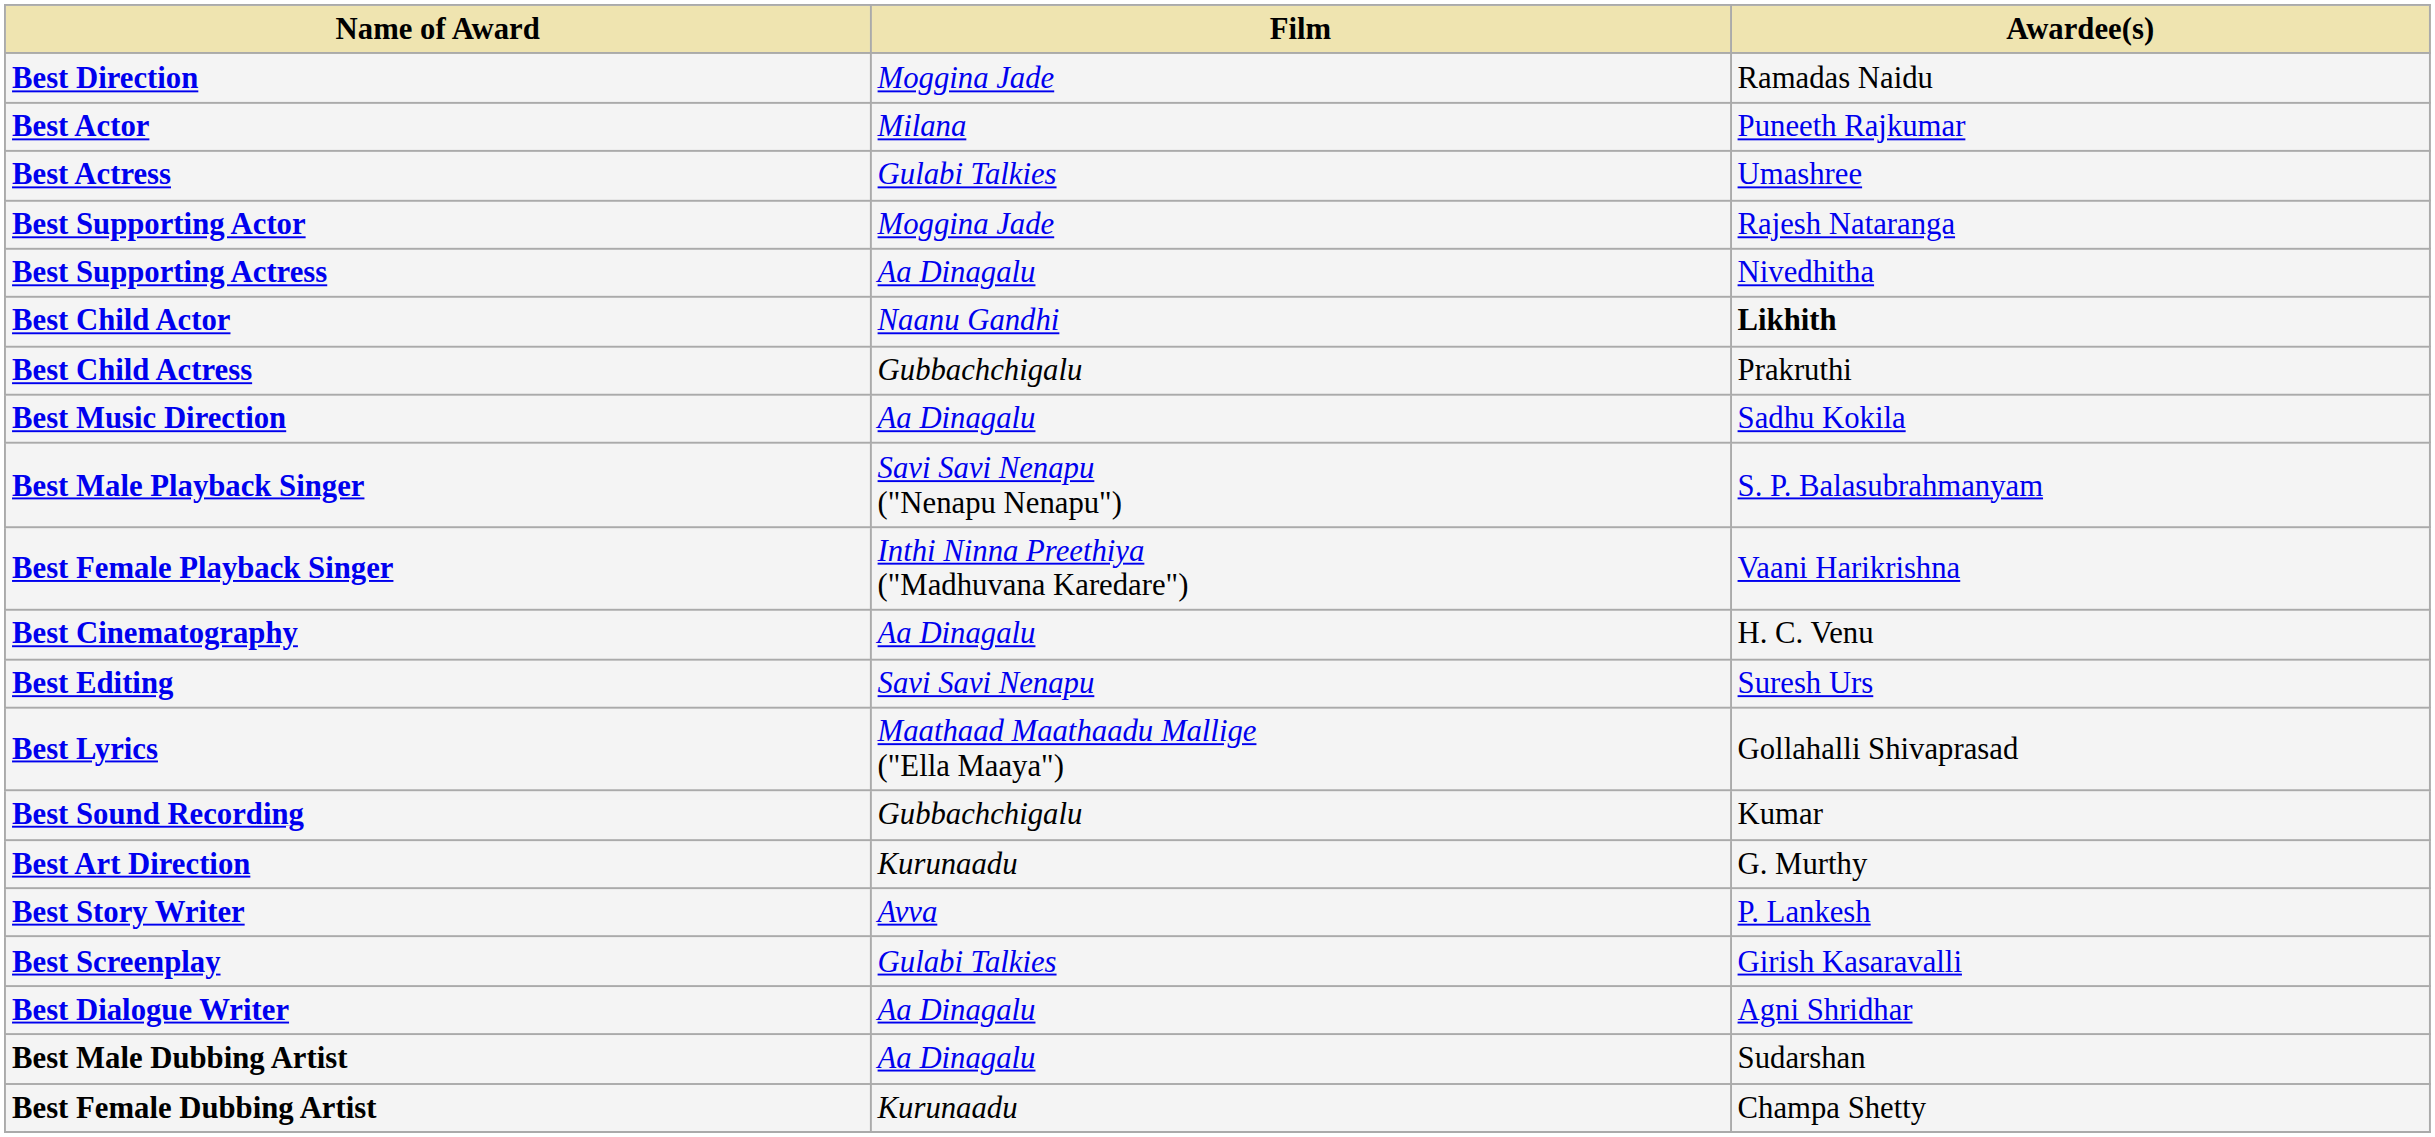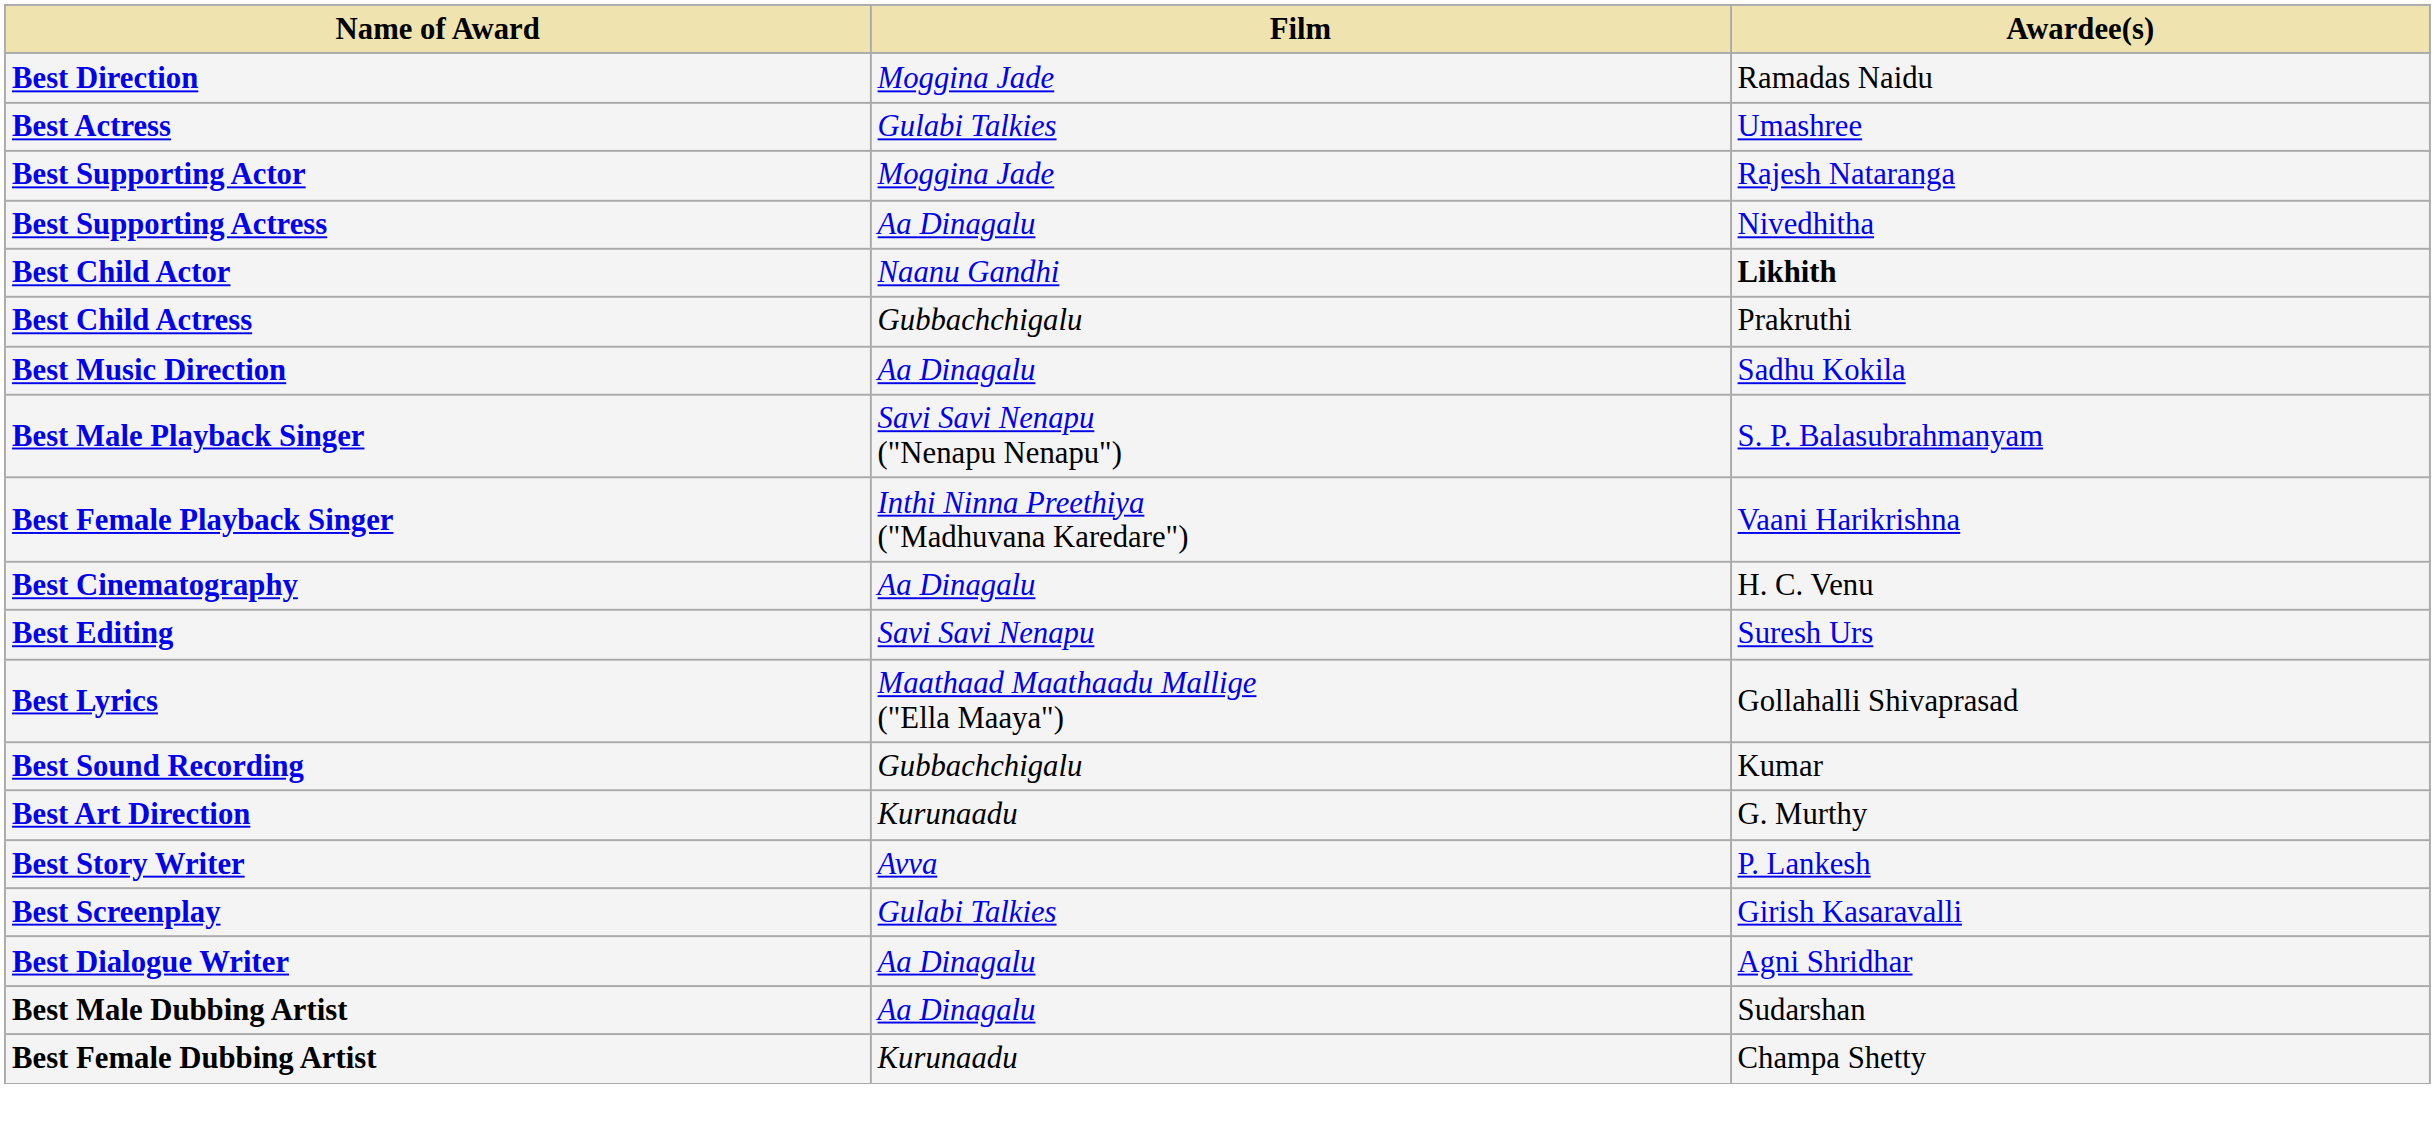- row: (81, 126)
